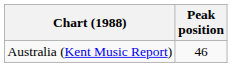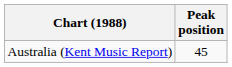(201, 51) 46 -> (201, 51) 45
